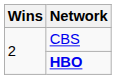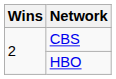(66, 62) bold -> (66, 62) normal
